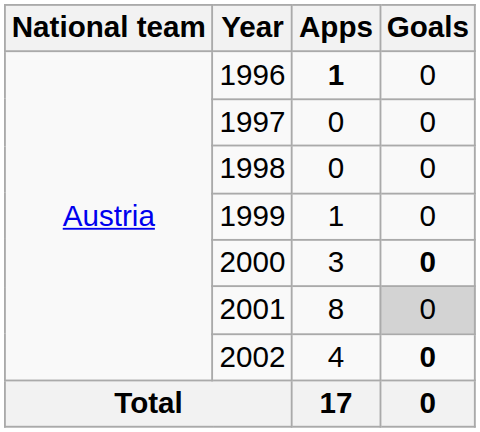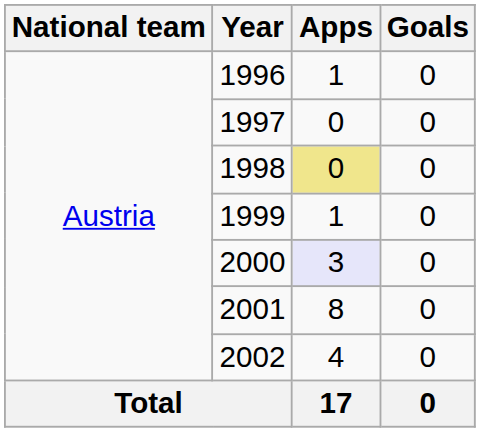(336, 74) bold -> (336, 74) normal
(336, 168) no background -> (336, 168) khaki background
(336, 262) no background -> (336, 262) lavender background
(428, 262) bold -> (428, 262) normal
(428, 309) lightgrey background -> (428, 309) no background
(428, 356) bold -> (428, 356) normal
